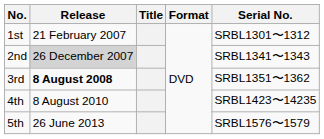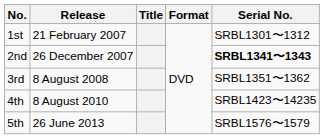(83, 57) lightgrey background -> (83, 57) no background
(262, 56) normal -> (263, 56) bold
(73, 79) bold -> (70, 79) normal
